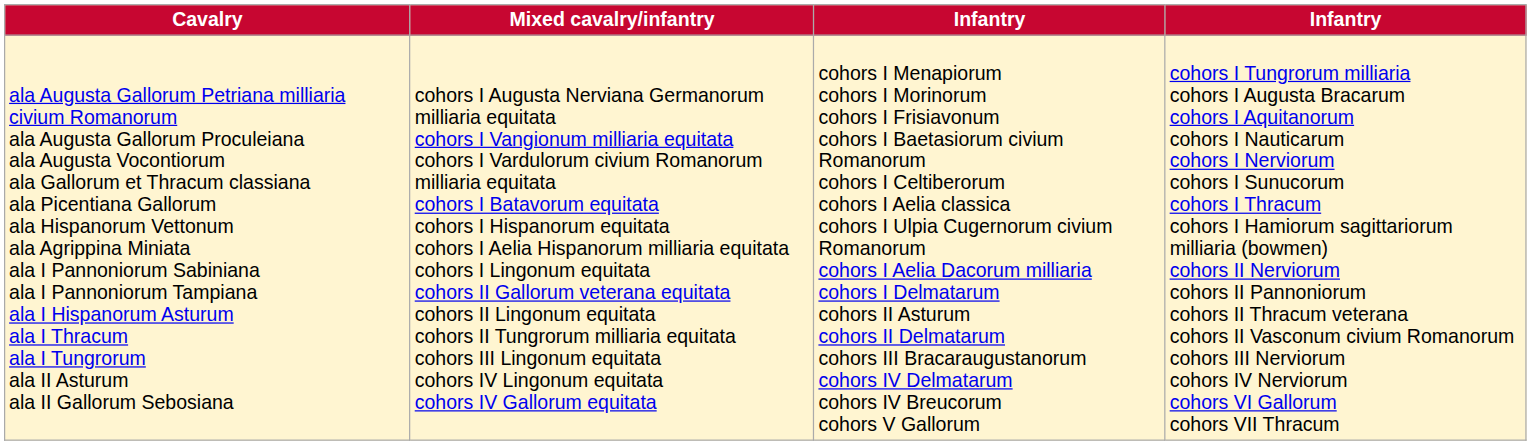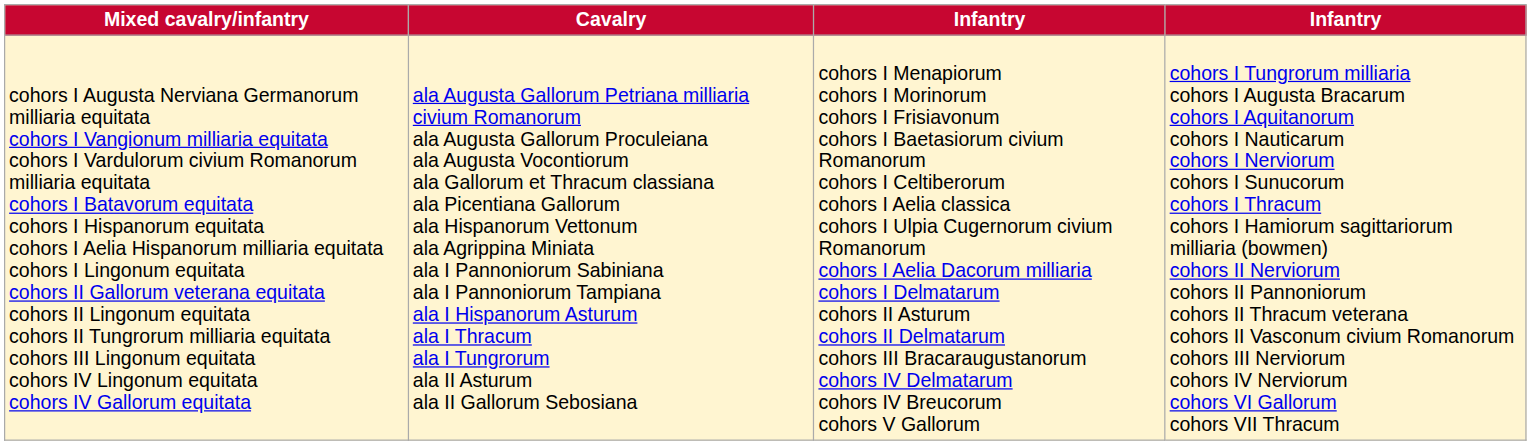columns swapped: (207, 19) <-> (612, 19)
